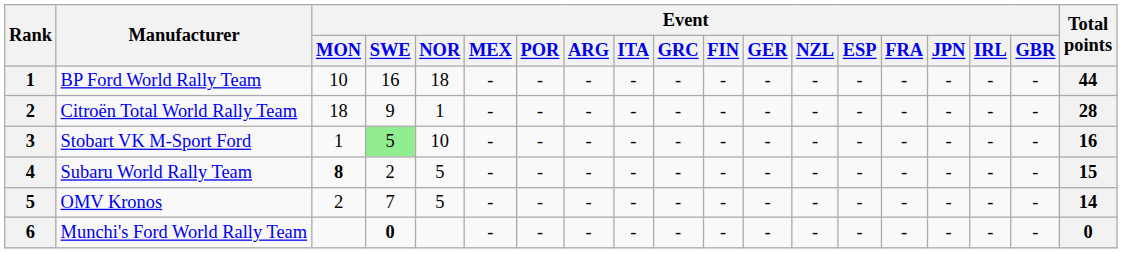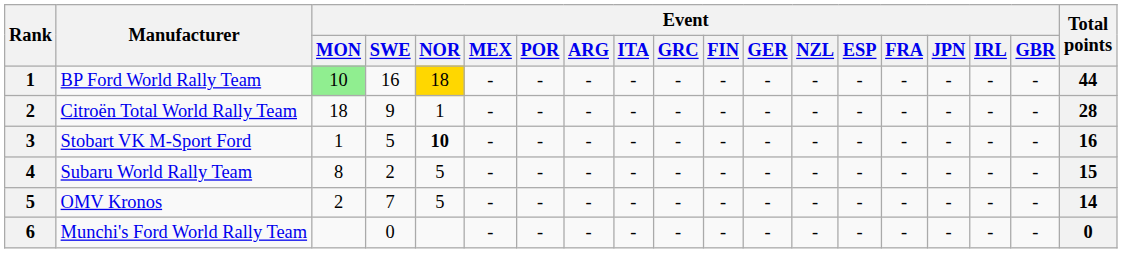(339, 80) no background -> (339, 80) lightgreen background
(440, 80) no background -> (440, 80) gold background
(390, 141) lightgreen background -> (390, 141) no background
(440, 141) normal -> (440, 141) bold
(339, 172) bold -> (339, 172) normal
(390, 232) bold -> (390, 232) normal
